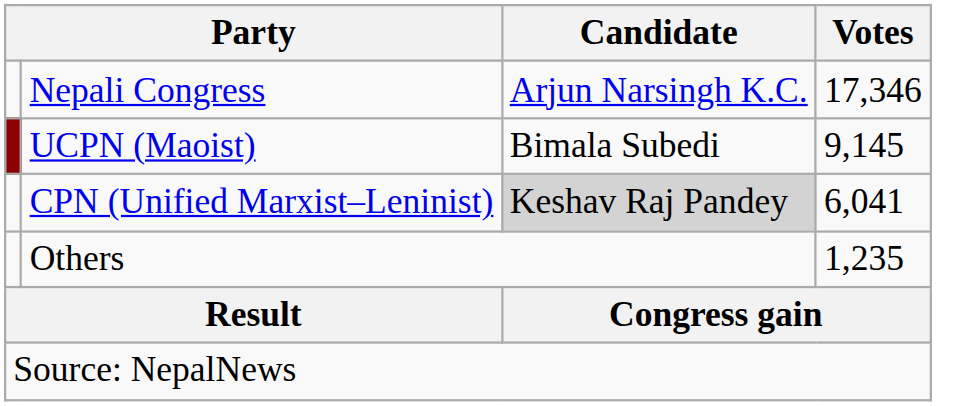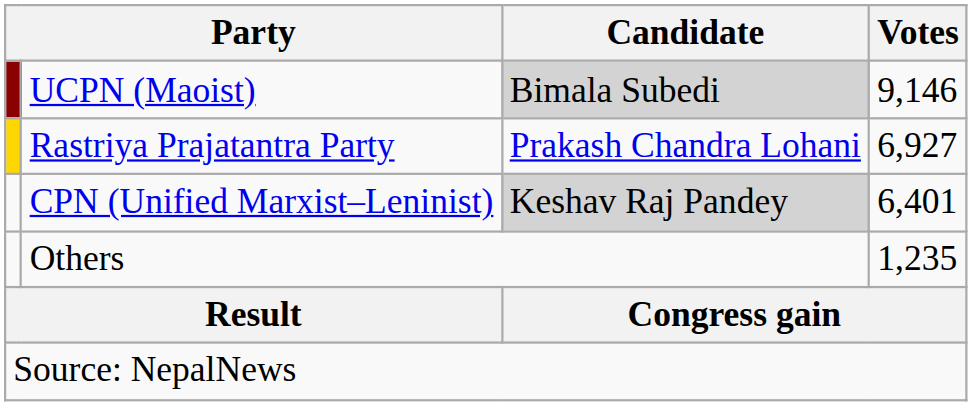- row: (148, 88)
(615, 145) no background -> (615, 88) lightgrey background
(864, 145) 9,145 -> (917, 88) 9,146
+ row: (212, 145)
(864, 201) 6,041 -> (917, 201) 6,401
